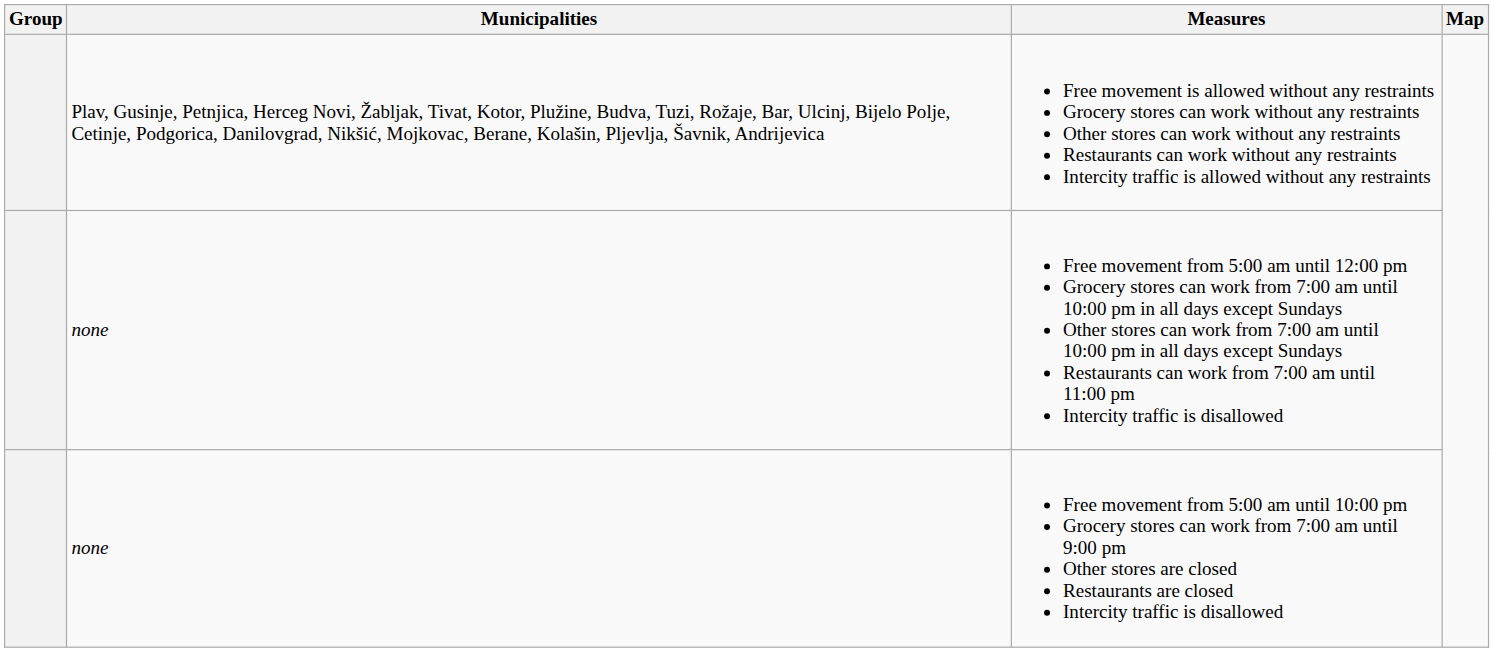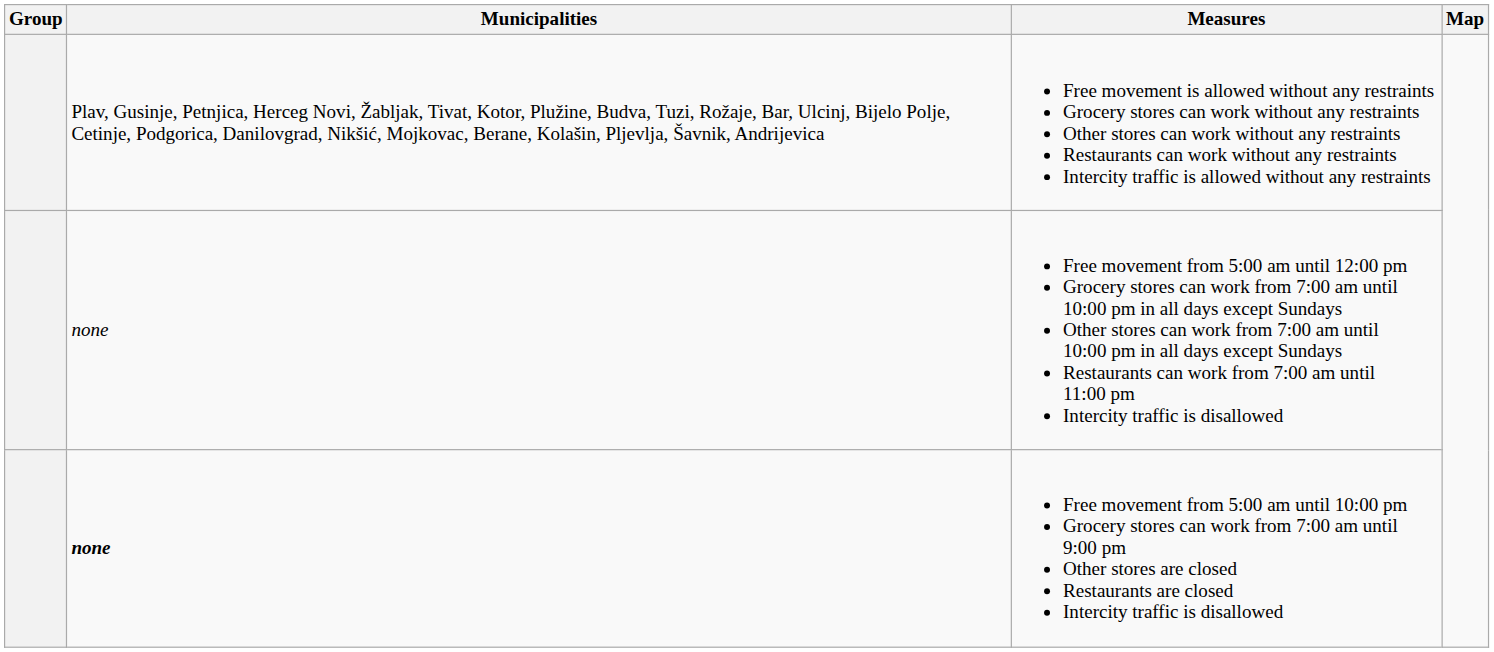(90, 548) normal -> (91, 548) bold
